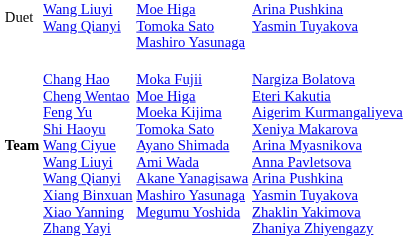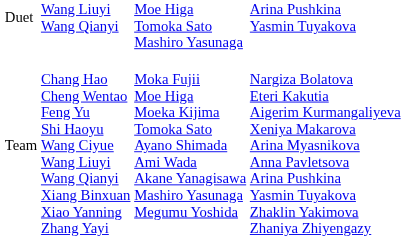(22, 145) bold -> (21, 145) normal
